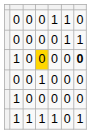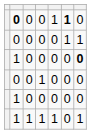(16, 20) normal -> (16, 20) bold
(67, 20) normal -> (67, 20) bold
(42, 59) gold background -> (42, 59) no background
